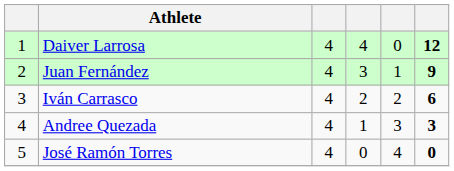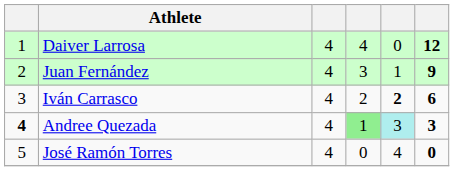(397, 98) normal -> (397, 98) bold
(22, 125) normal -> (22, 125) bold
(363, 125) no background -> (363, 125) lightgreen background
(397, 125) no background -> (397, 125) paleturquoise background
